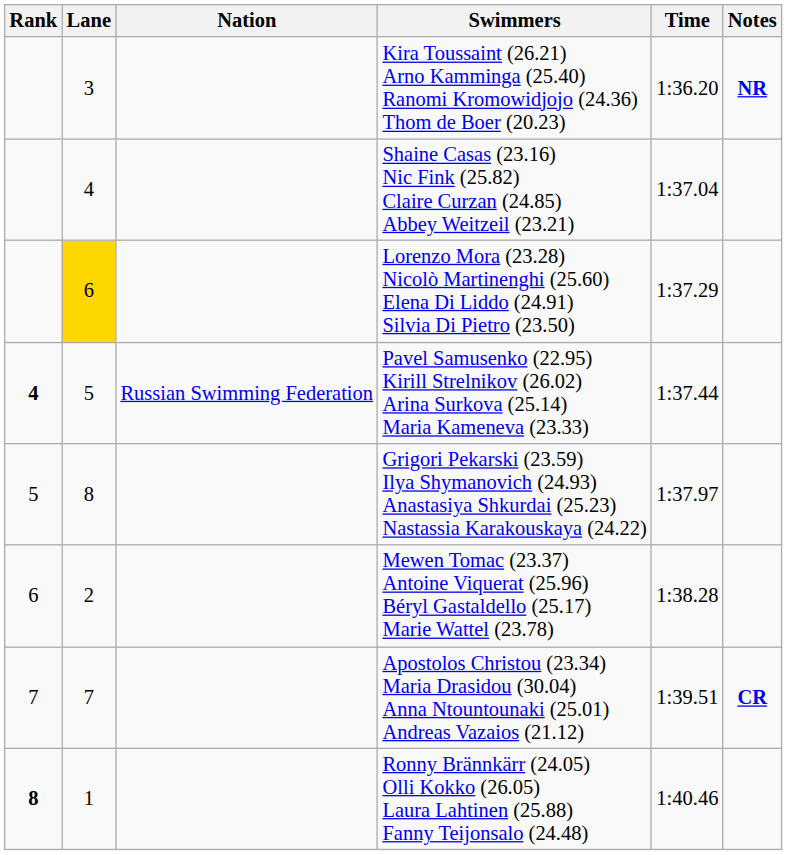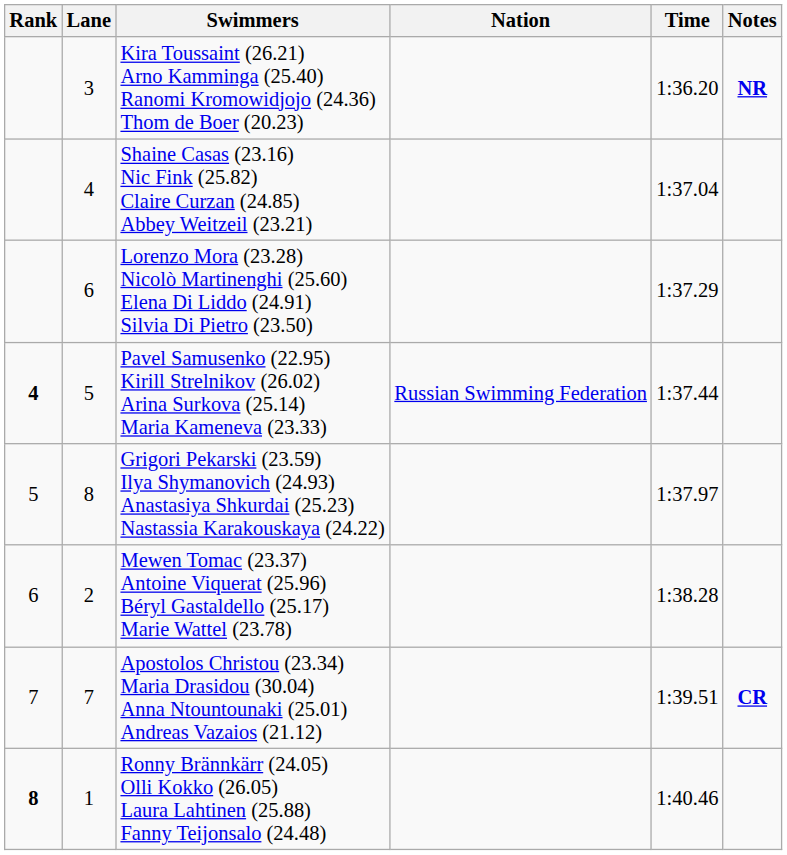columns swapped: (247, 20) <-> (515, 20)
(89, 290) gold background -> (89, 290) no background
